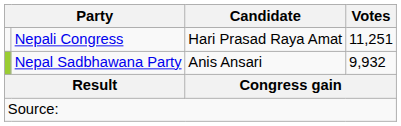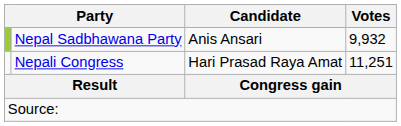rows swapped: (69, 39) <-> (98, 62)
